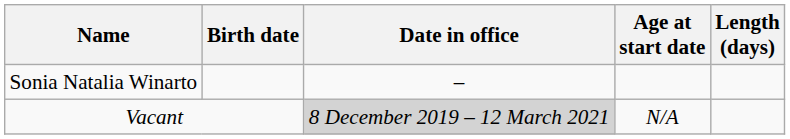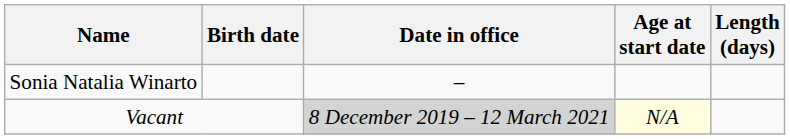(662, 116) no background -> (662, 116) lightyellow background
